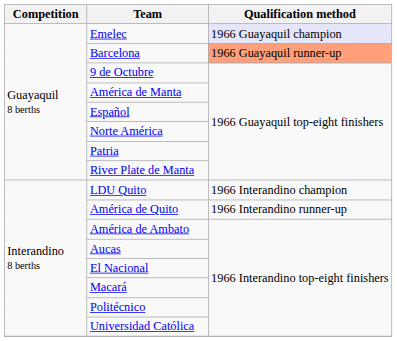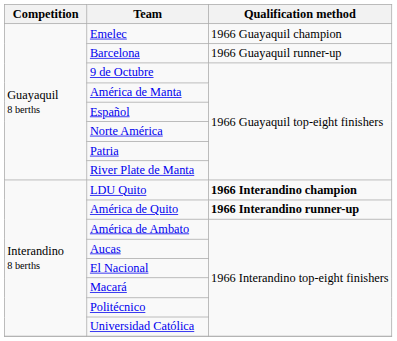(276, 33) lavender background -> (276, 33) no background
(276, 53) lightsalmon background -> (276, 53) no background
(279, 190) normal -> (284, 190) bold
(279, 209) normal -> (285, 209) bold
